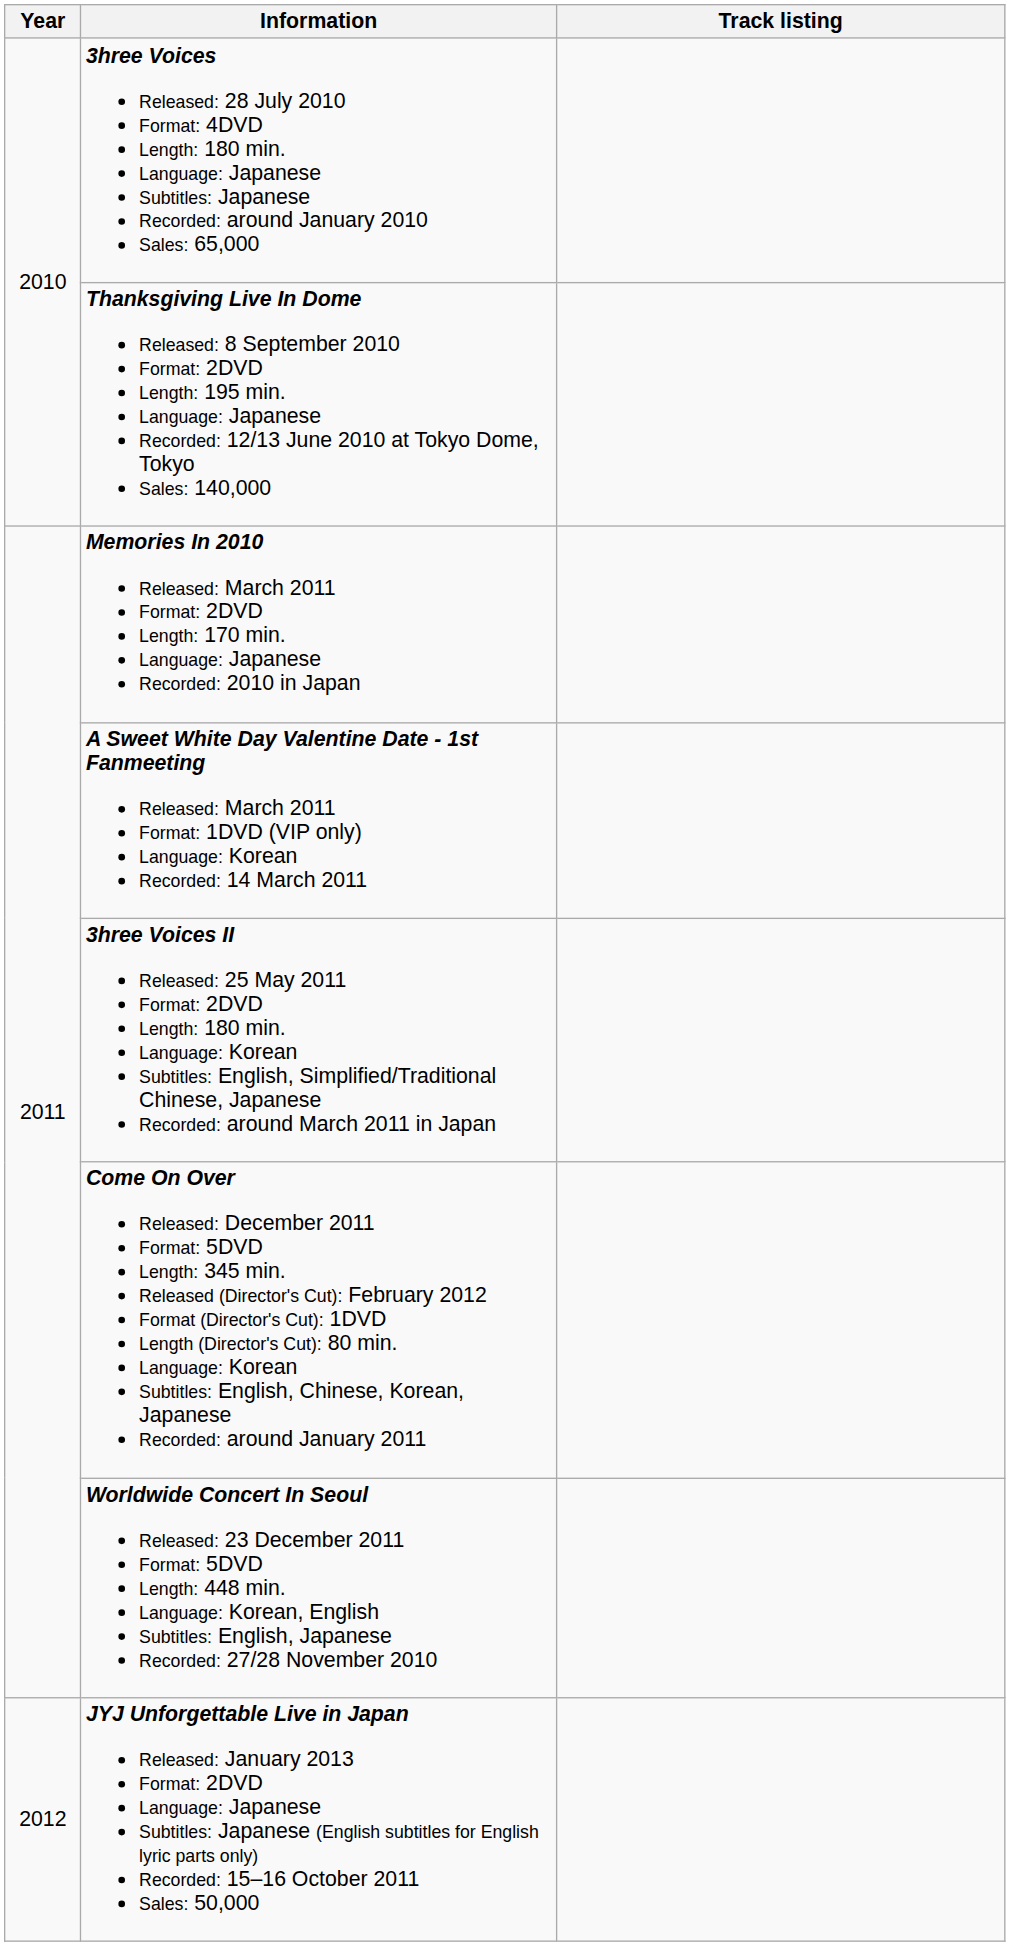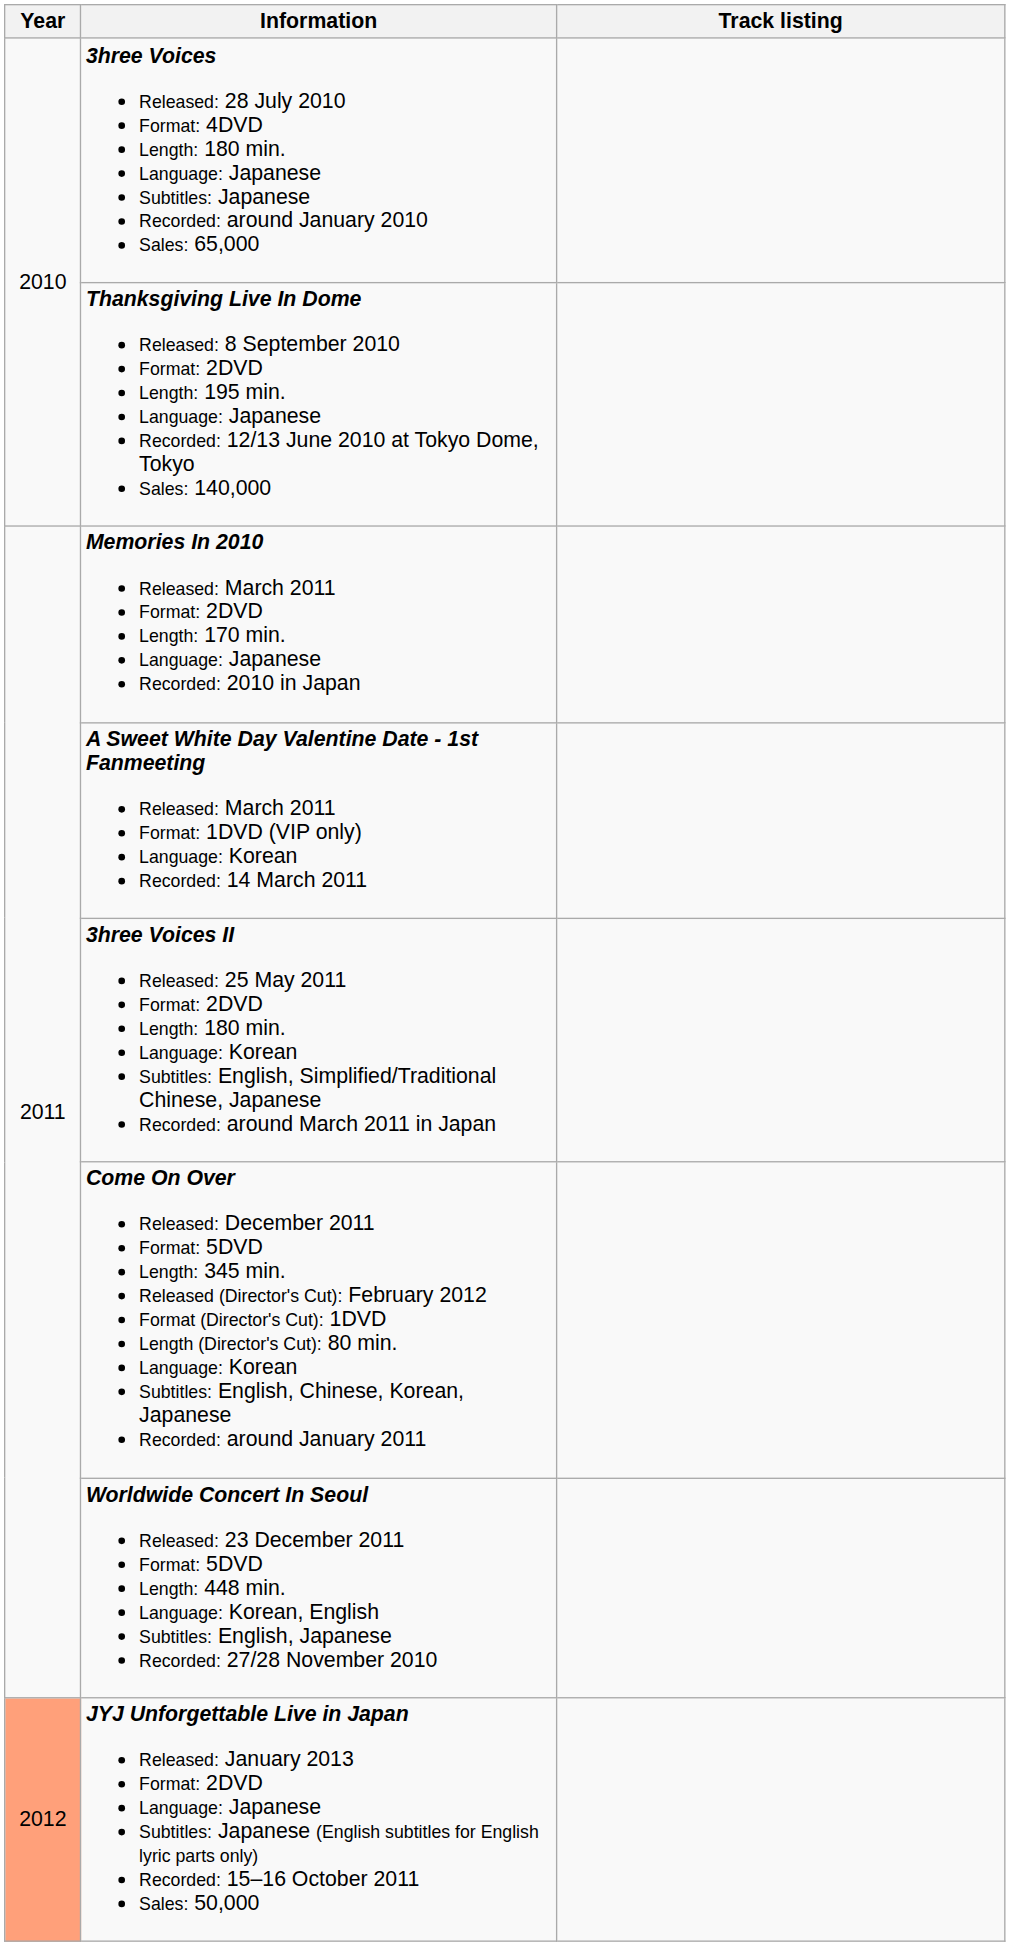(43, 1819) no background -> (43, 1819) lightsalmon background
